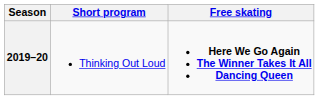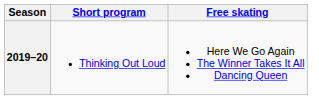(241, 64) bold -> (237, 64) normal
